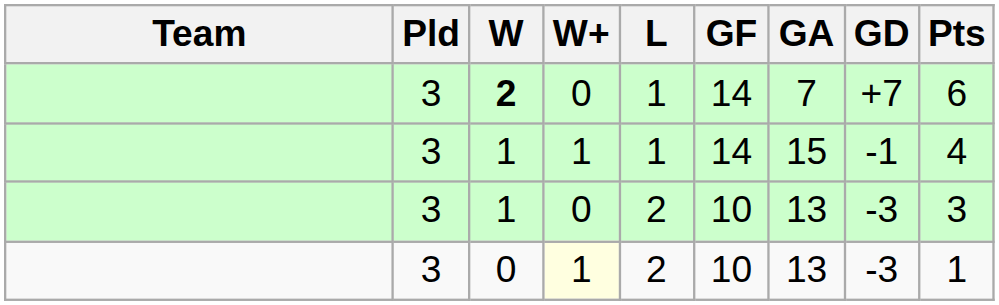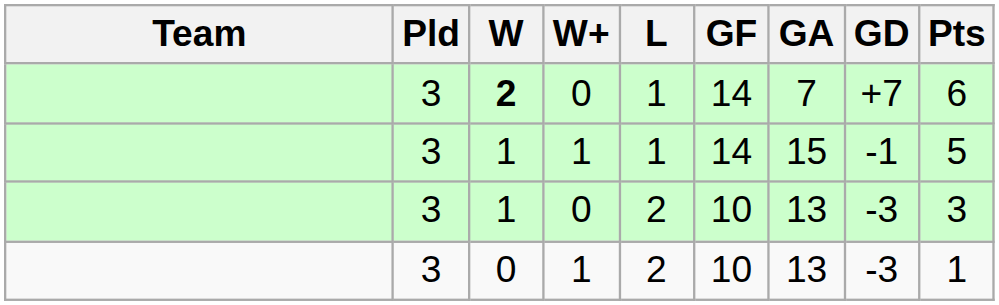(957, 151) 4 -> (957, 151) 5
(581, 269) lightyellow background -> (581, 269) no background
